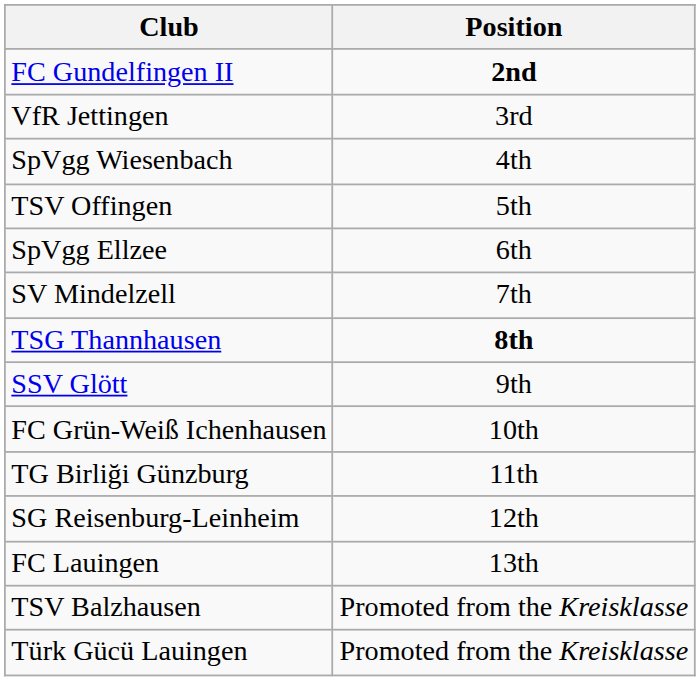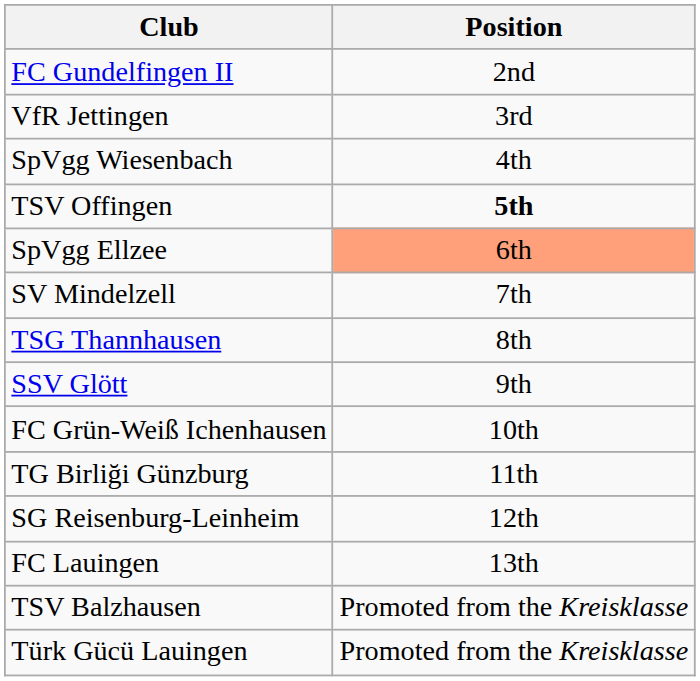(514, 71) bold -> (514, 71) normal
(514, 205) normal -> (514, 205) bold
(514, 250) no background -> (514, 250) lightsalmon background
(514, 339) bold -> (514, 339) normal
